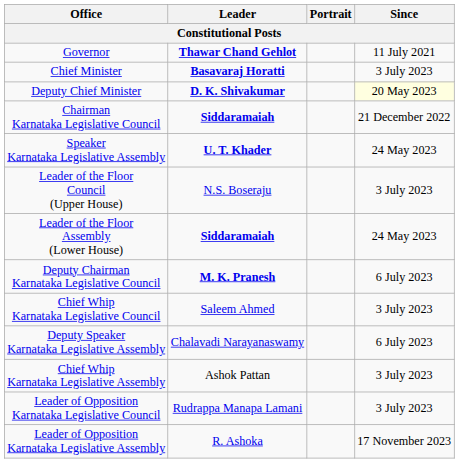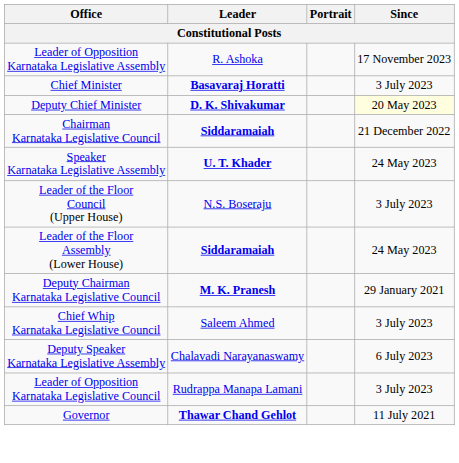rows swapped: (86, 52) <-> (86, 441)
(404, 276) 6 July 2023 -> (404, 290) 29 January 2021
- row: (86, 375)
